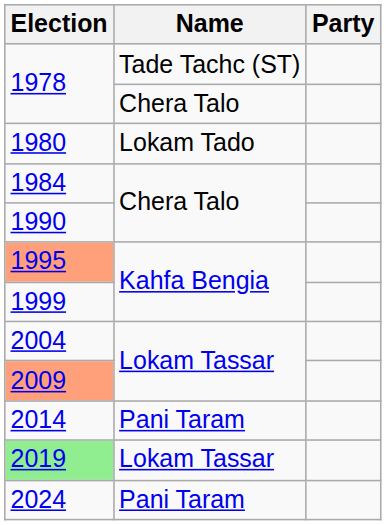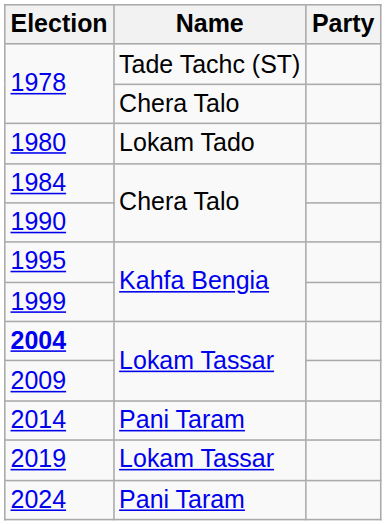(38, 261) lightsalmon background -> (38, 261) no background
(38, 340) normal -> (38, 340) bold
(38, 380) lightsalmon background -> (38, 380) no background
(38, 459) lightgreen background -> (38, 459) no background
